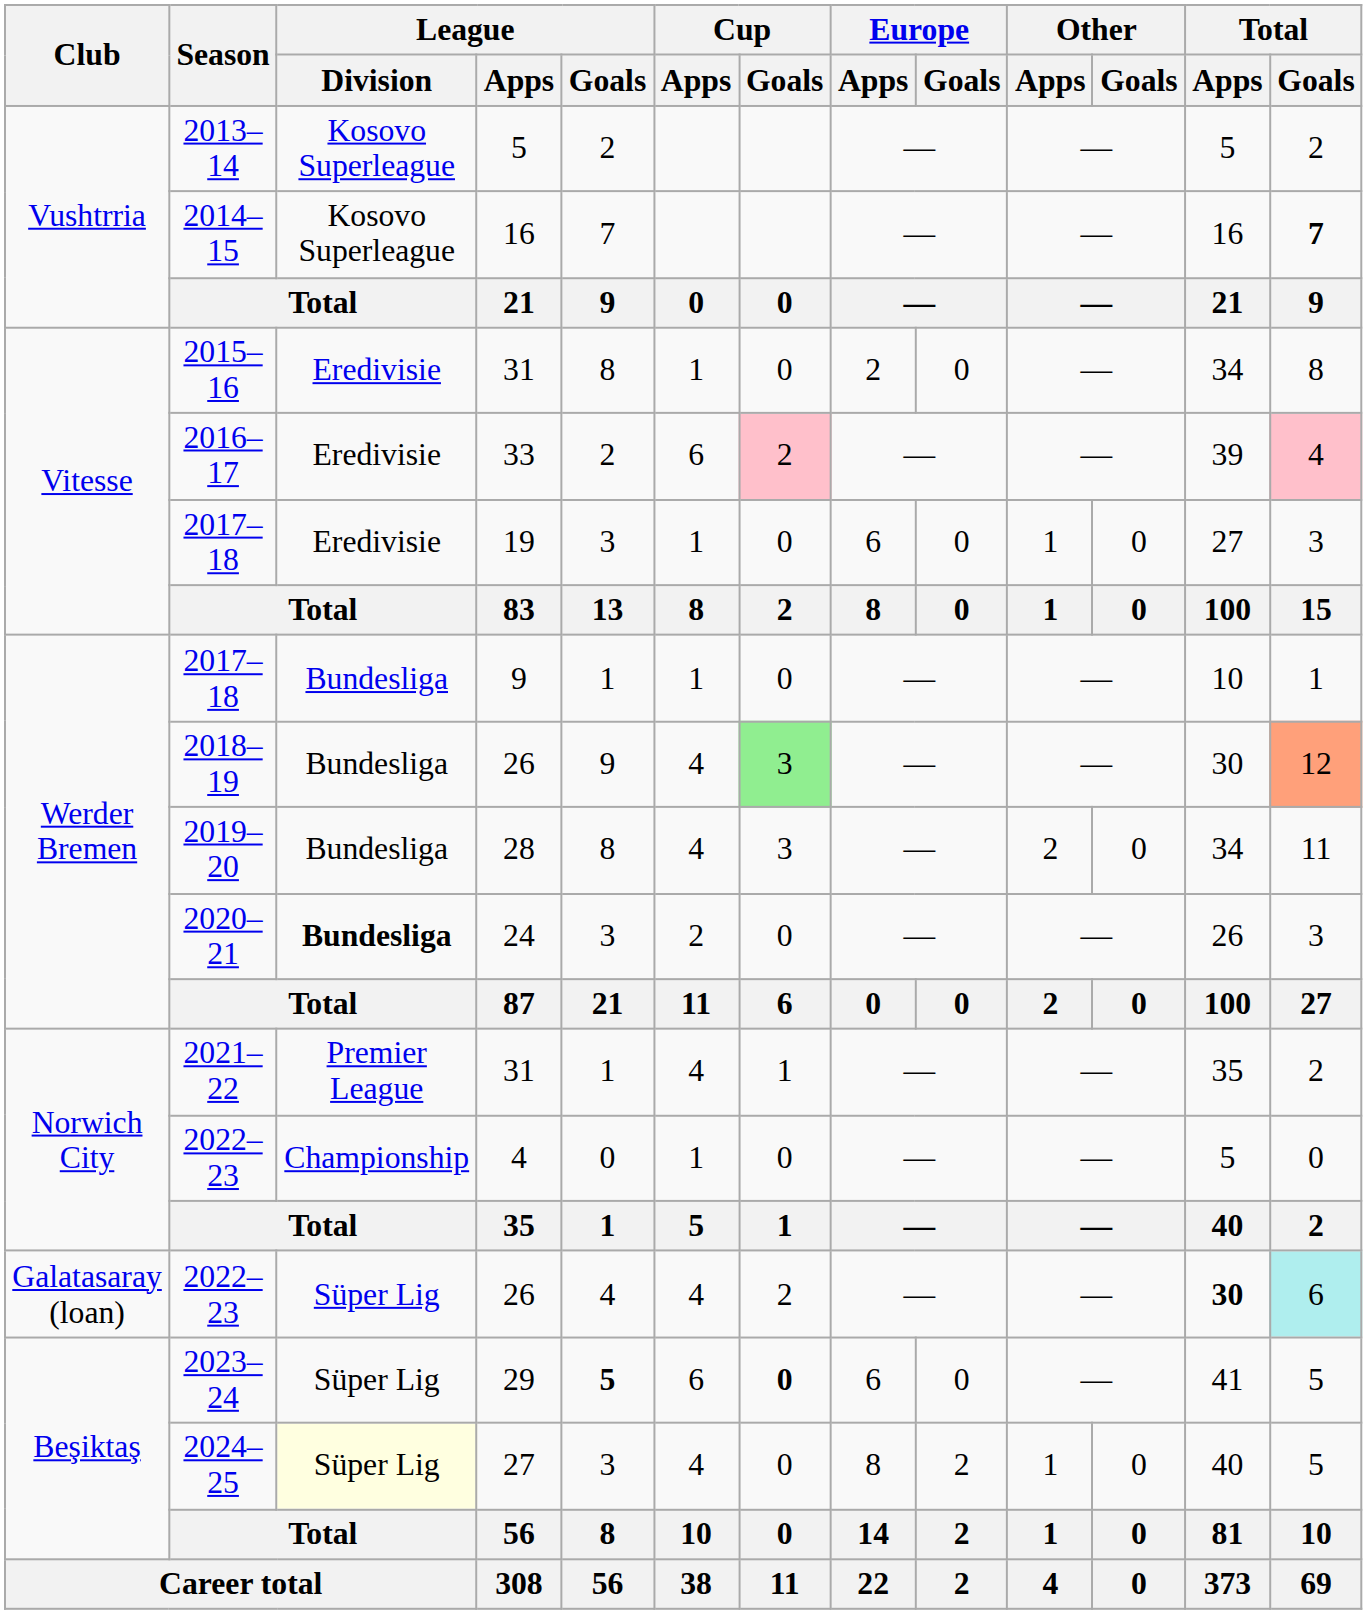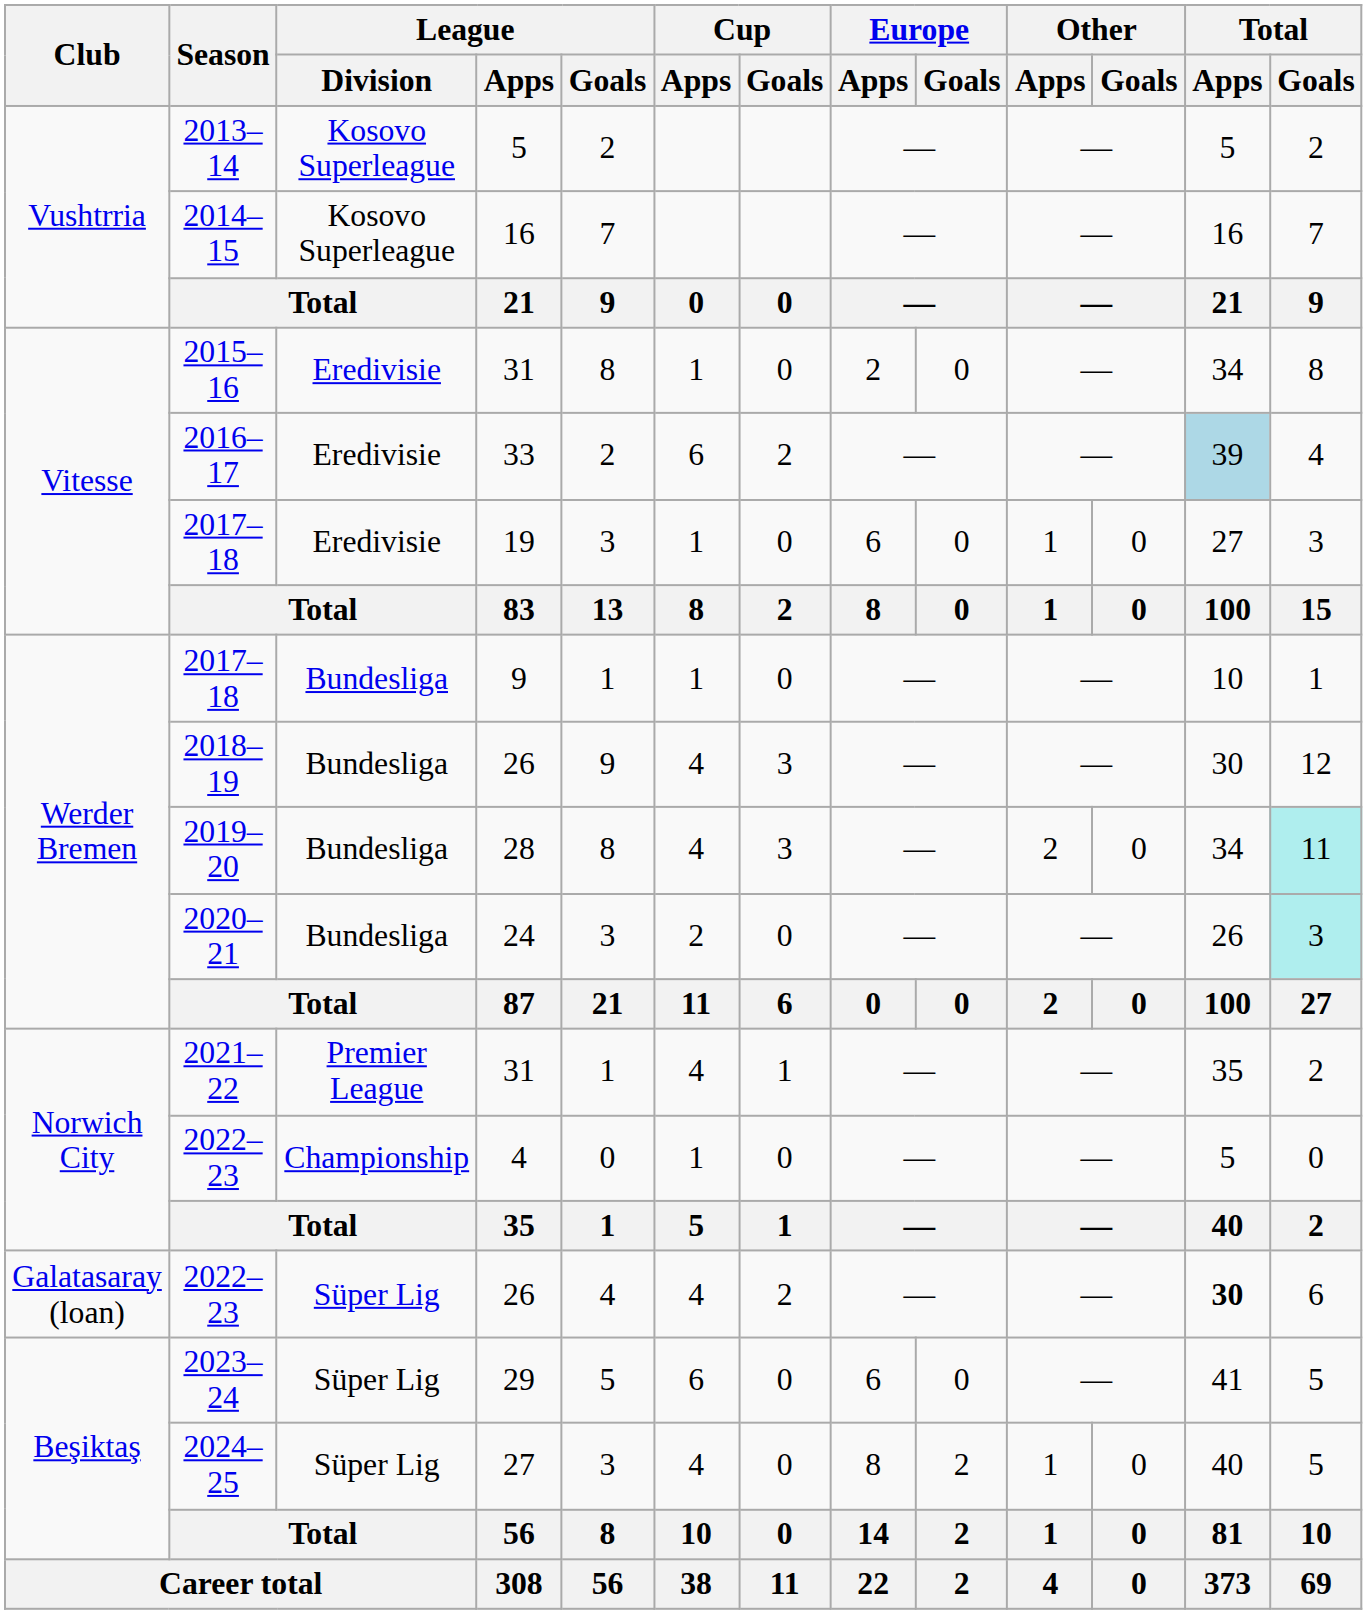(1316, 233) bold -> (1316, 233) normal
(785, 455) pink background -> (785, 455) no background
(1227, 455) no background -> (1227, 455) lightblue background
(1316, 455) pink background -> (1316, 455) no background
(785, 763) lightgreen background -> (785, 763) no background
(1316, 763) lightsalmon background -> (1316, 763) no background
(1316, 849) no background -> (1316, 849) paleturquoise background
(377, 935) bold -> (377, 935) normal
(1316, 935) no background -> (1316, 935) paleturquoise background
(1316, 1293) paleturquoise background -> (1316, 1293) no background
(608, 1379) bold -> (608, 1379) normal
(785, 1379) bold -> (785, 1379) normal
(377, 1465) lightyellow background -> (377, 1465) no background
